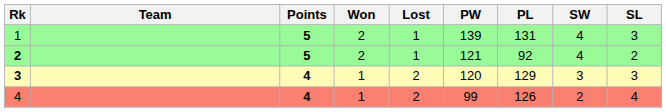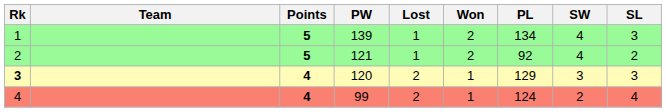columns swapped: (361, 14) <-> (471, 14)
(525, 35) 131 -> (525, 35) 134
(18, 55) bold -> (18, 55) normal
(525, 96) 126 -> (525, 96) 124
